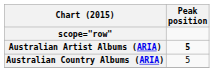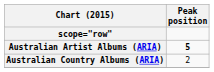(188, 60) 5 -> (188, 60) 2
